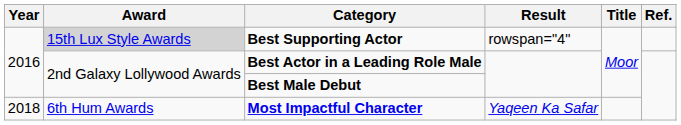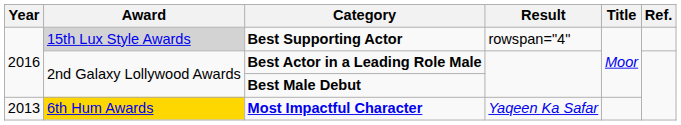(24, 108) 2018 -> (24, 108) 2013
(100, 108) no background -> (100, 108) gold background
